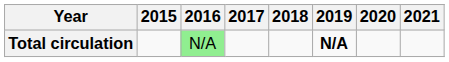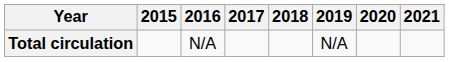(203, 43) lightgreen background -> (203, 43) no background
(334, 43) bold -> (334, 43) normal
